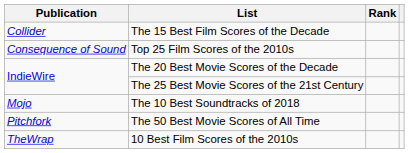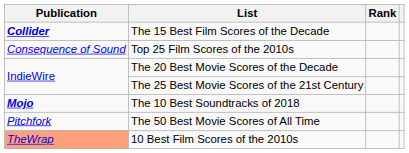(26, 31) normal -> (28, 31) bold
(19, 103) normal -> (20, 103) bold
(30, 139) no background -> (30, 139) lightsalmon background
